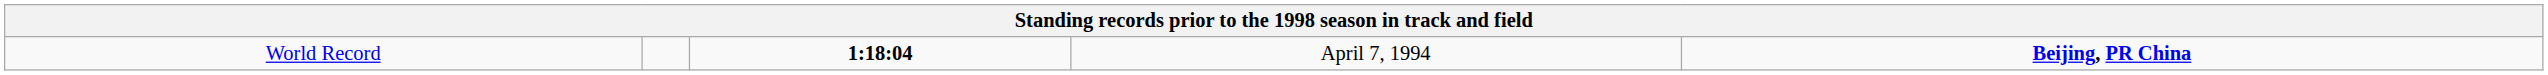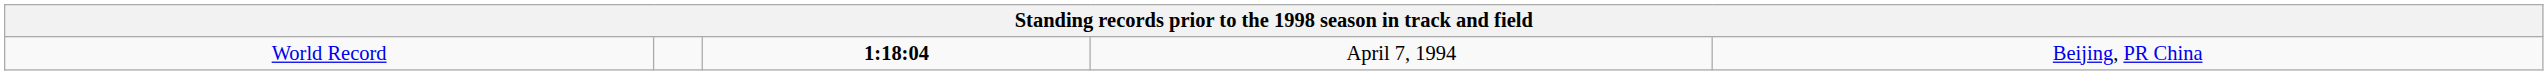(2112, 53) bold -> (2128, 53) normal
